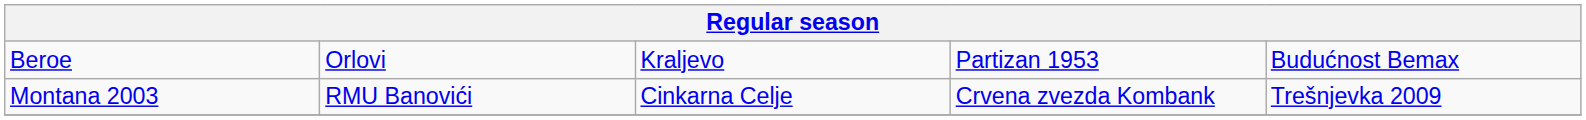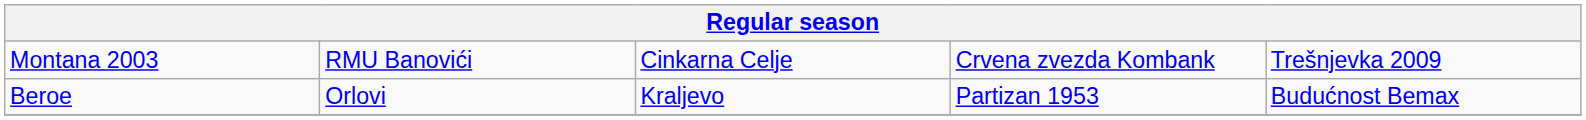rows swapped: (84, 96) <-> (41, 59)
